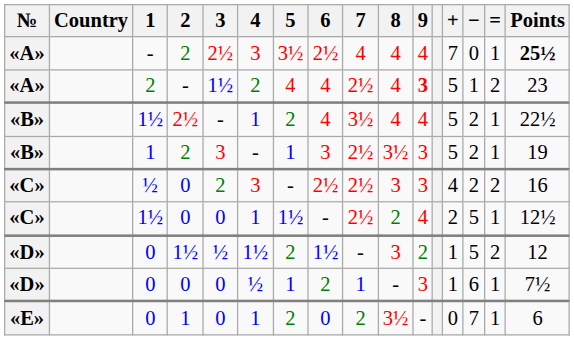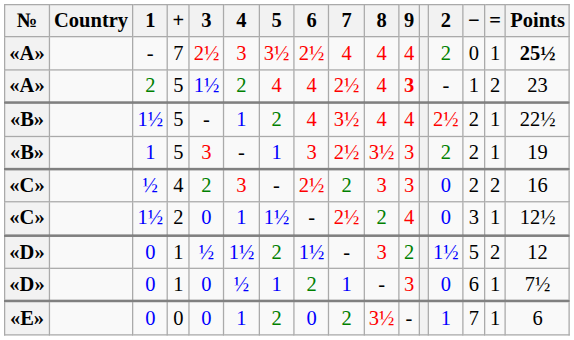columns swapped: (185, 20) <-> (453, 20)
(361, 185) 2½ -> (347, 185) 2
(474, 218) 5 -> (474, 218) 3
